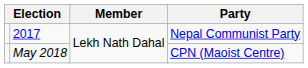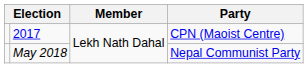(235, 33) Nepal Communist Party -> (227, 33) CPN (Maoist Centre)
(227, 53) CPN (Maoist Centre) -> (235, 53) Nepal Communist Party
